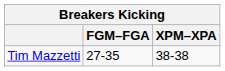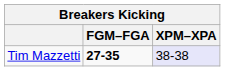(103, 55) normal -> (103, 55) bold
(172, 55) no background -> (172, 55) lavender background
